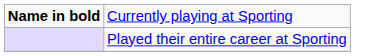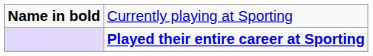(227, 39) normal -> (236, 39) bold
